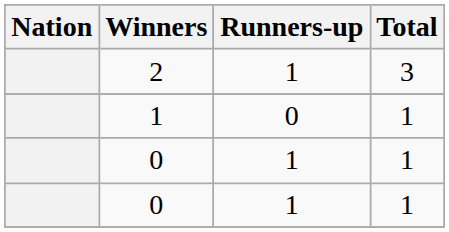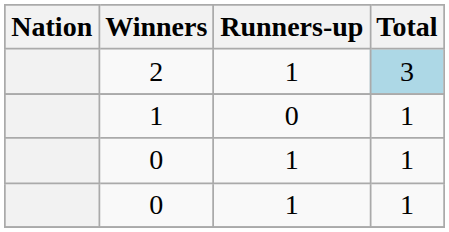(407, 71) no background -> (407, 71) lightblue background
